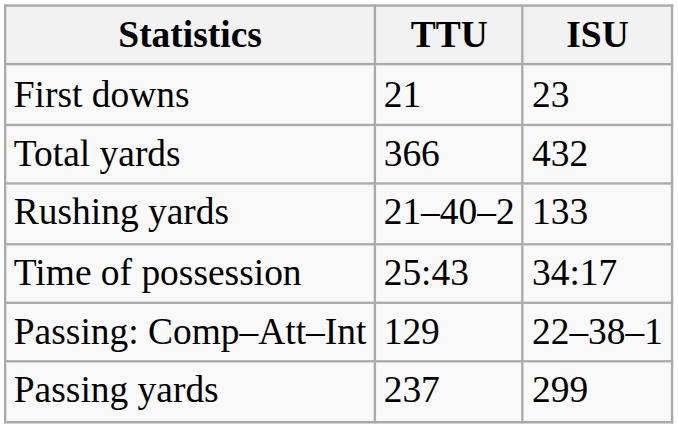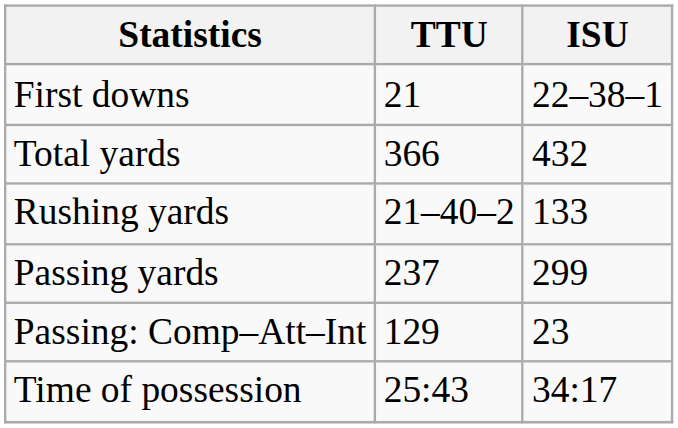(551, 94) 23 -> (597, 94) 22–38–1
rows swapped: (116, 390) <-> (158, 272)
(597, 331) 22–38–1 -> (551, 331) 23
